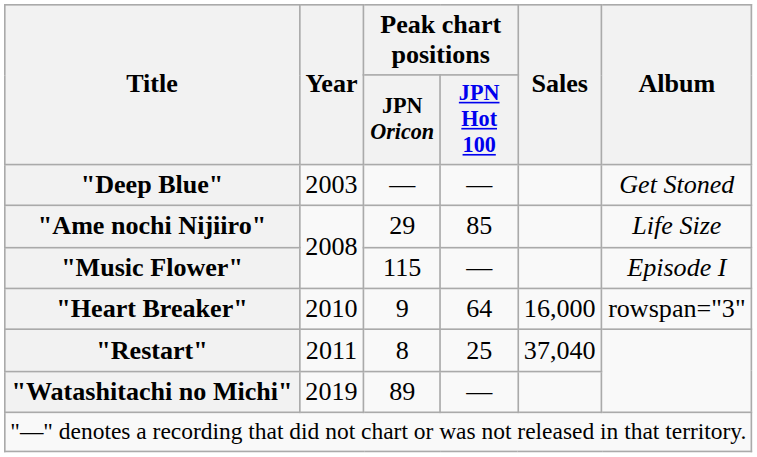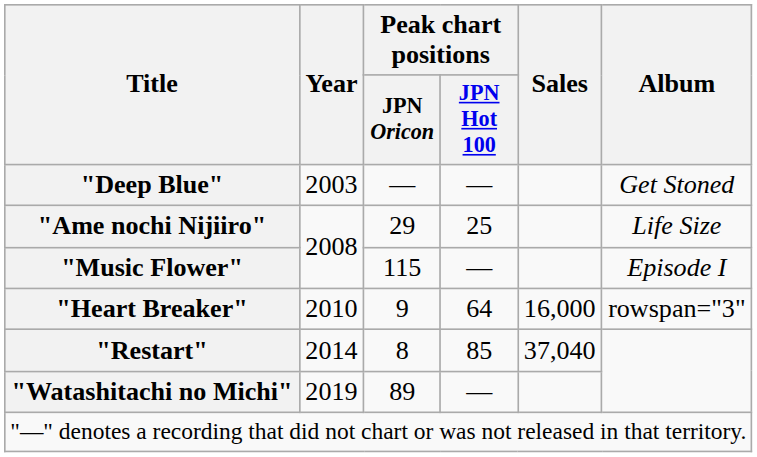(479, 225) 85 -> (479, 225) 25
(331, 350) 2011 -> (331, 350) 2014
(479, 350) 25 -> (479, 350) 85
